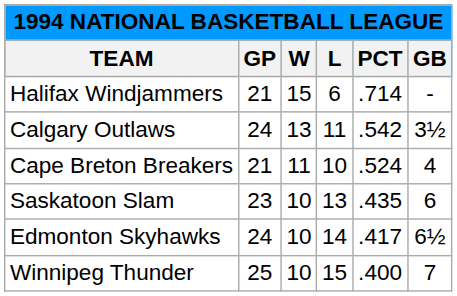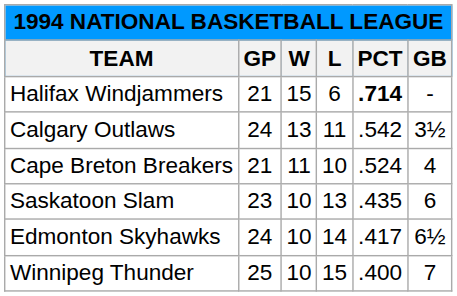(380, 93) normal -> (380, 93) bold
